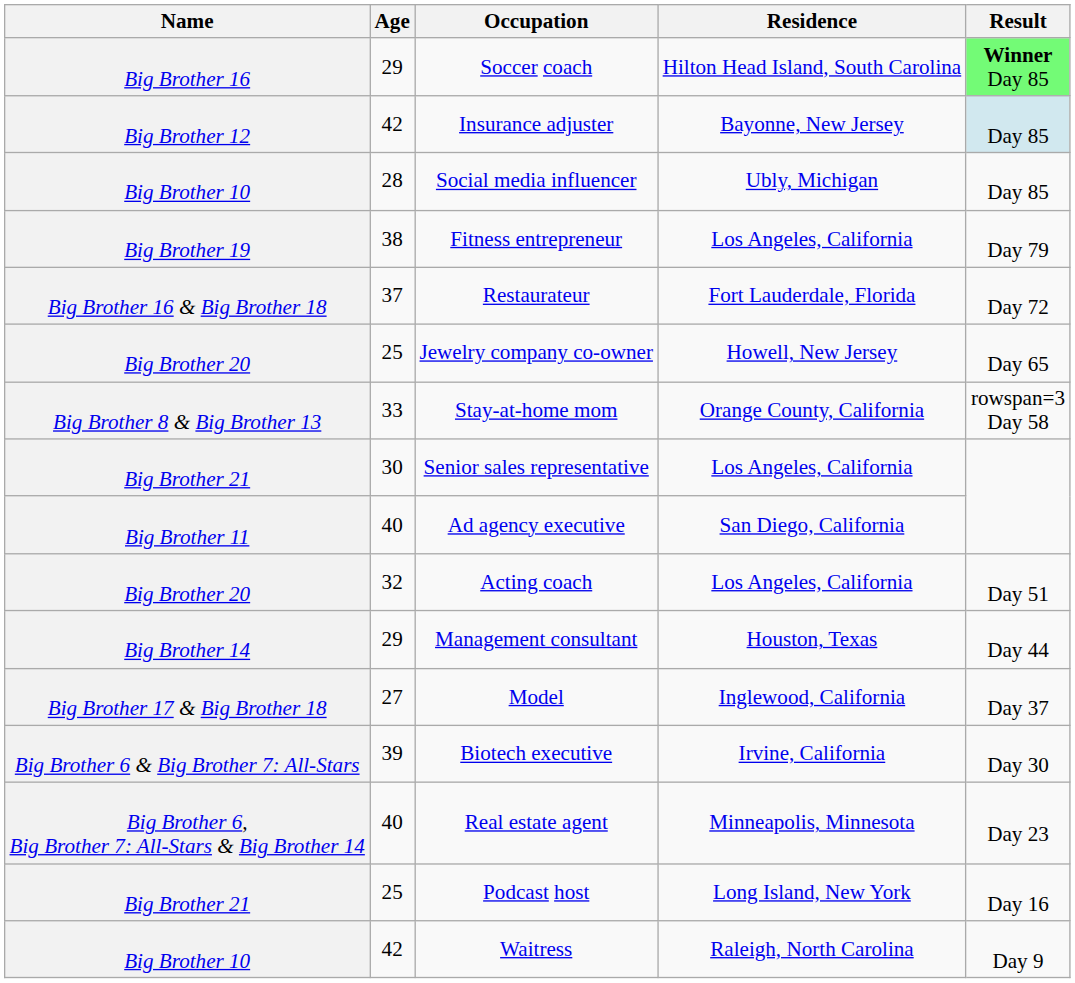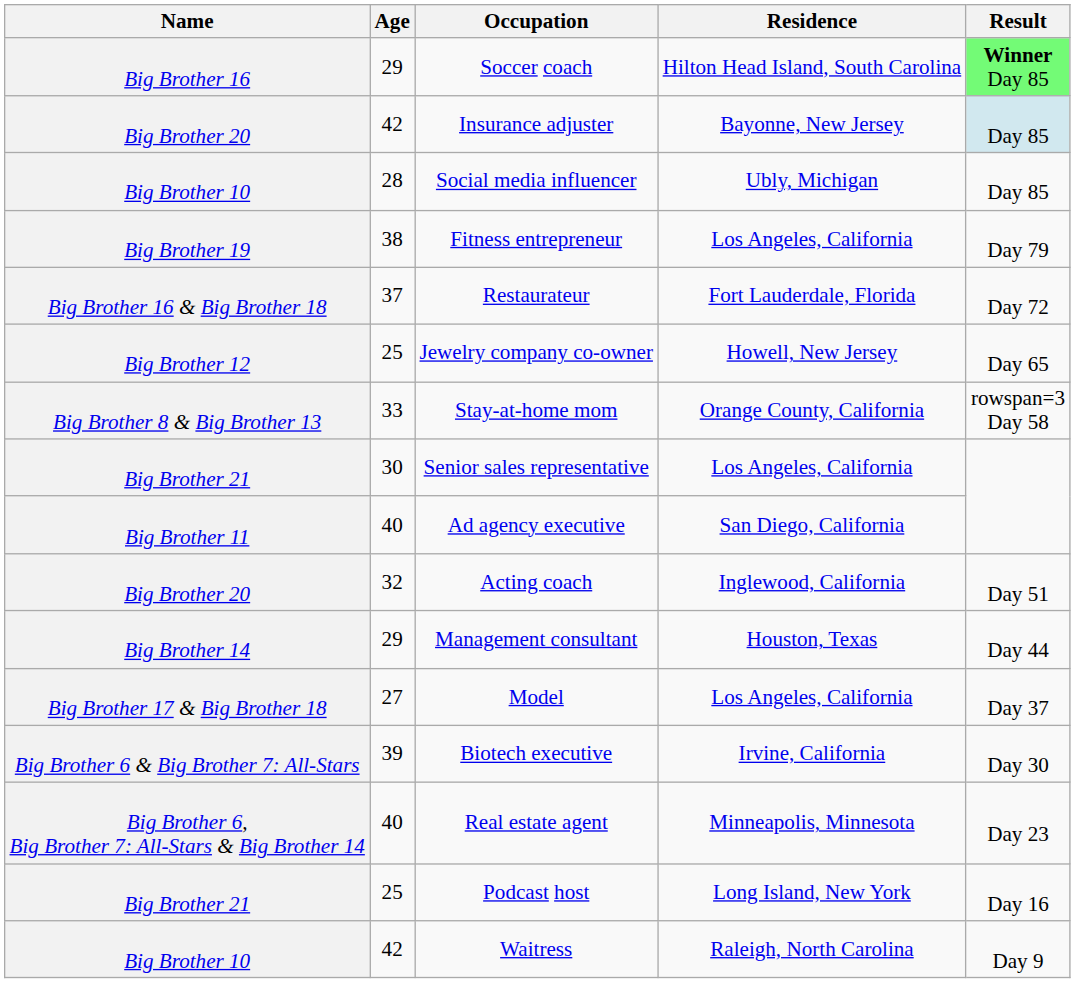(187, 135) Big Brother 12 -> (187, 135) Big Brother 20
(187, 364) Big Brother 20 -> (187, 364) Big Brother 12
(812, 581) Los Angeles, California -> (812, 581) Inglewood, California
(812, 696) Inglewood, California -> (812, 696) Los Angeles, California
